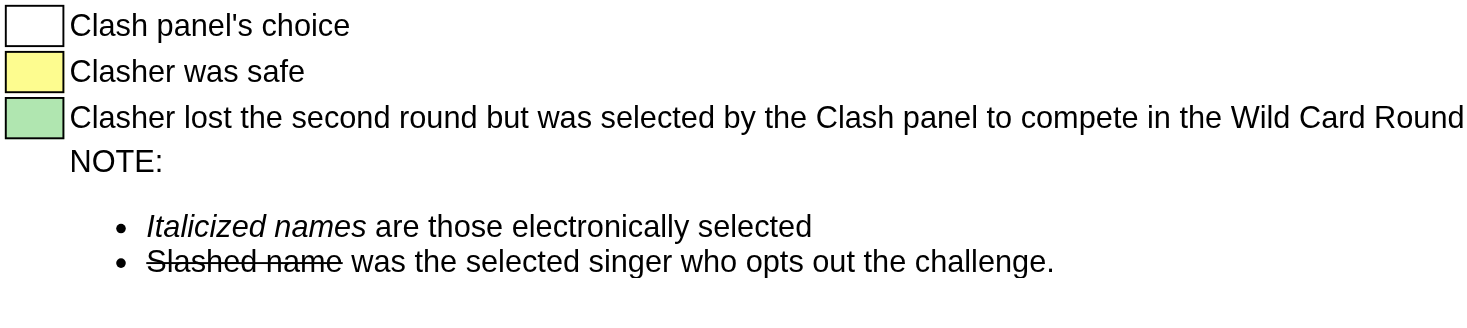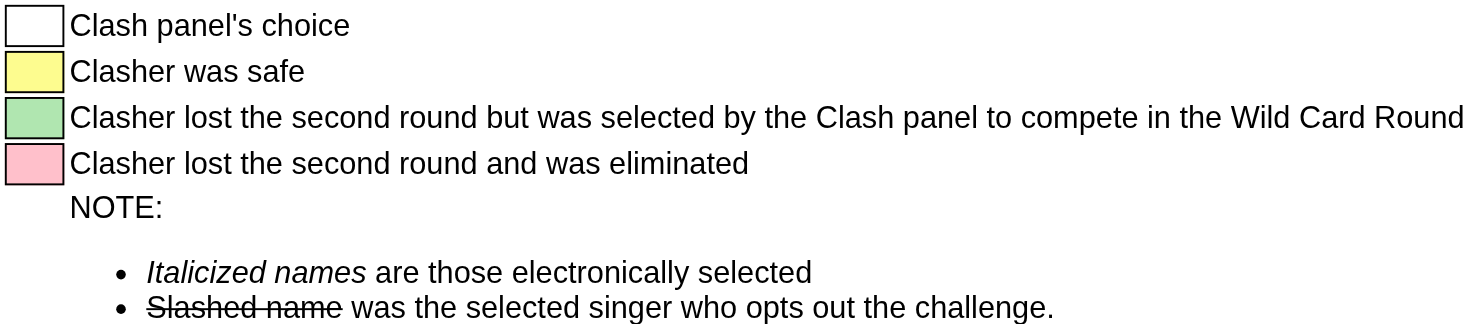+ row: (409, 163)
